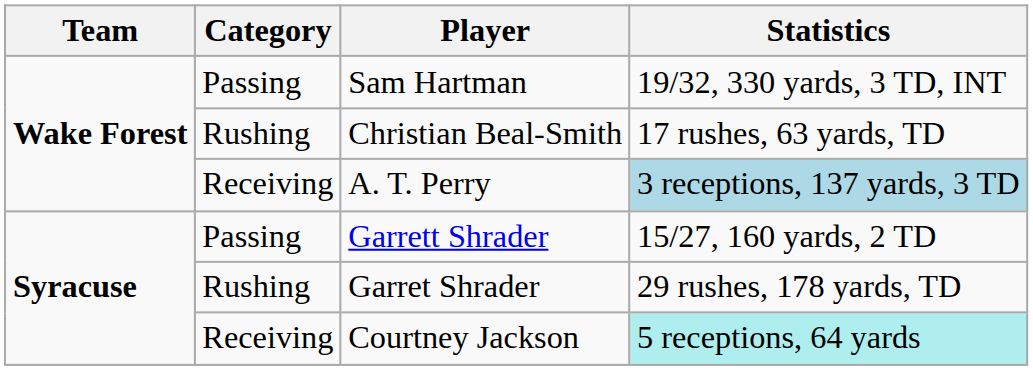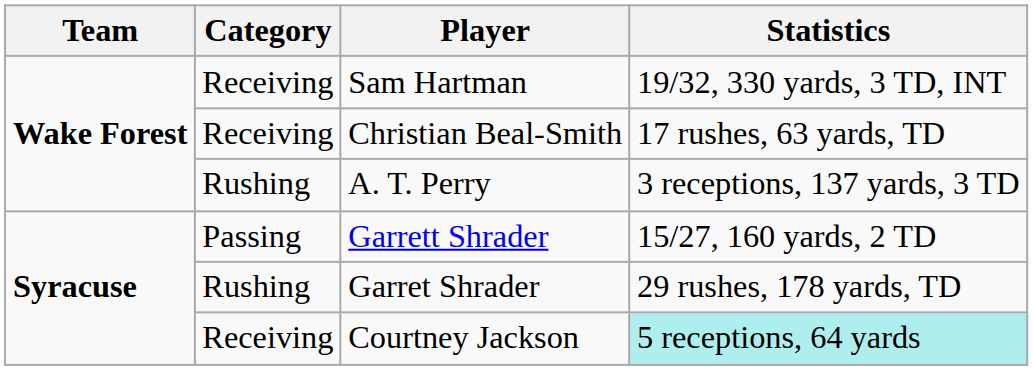(252, 81) Passing -> (268, 81) Receiving
(256, 132) Rushing -> (268, 132) Receiving
(268, 184) Receiving -> (256, 184) Rushing
(828, 184) lightblue background -> (828, 184) no background
